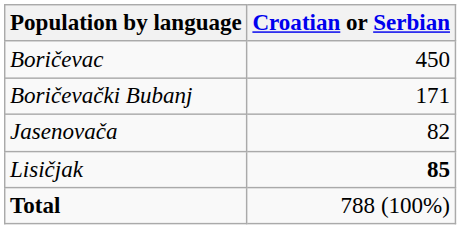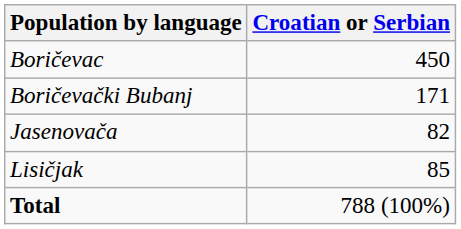(438, 168) bold -> (438, 168) normal
